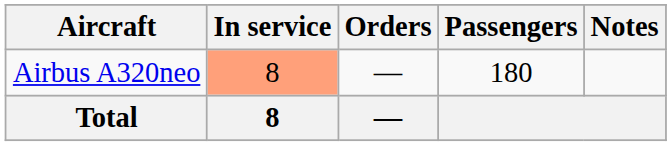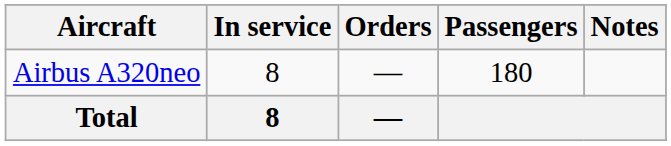(272, 72) lightsalmon background -> (272, 72) no background
